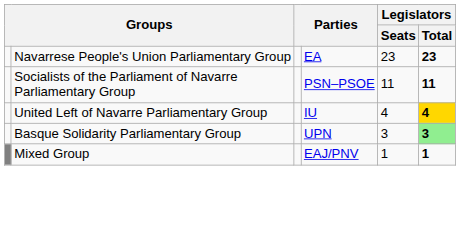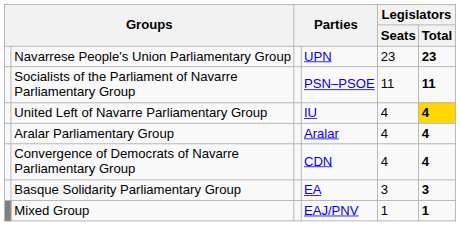(313, 56) EA -> (318, 56) UPN
+ row: (94, 133)
+ row: (127, 161)
(318, 133) UPN -> (313, 190) EA
(425, 133) lightgreen background -> (425, 190) no background
